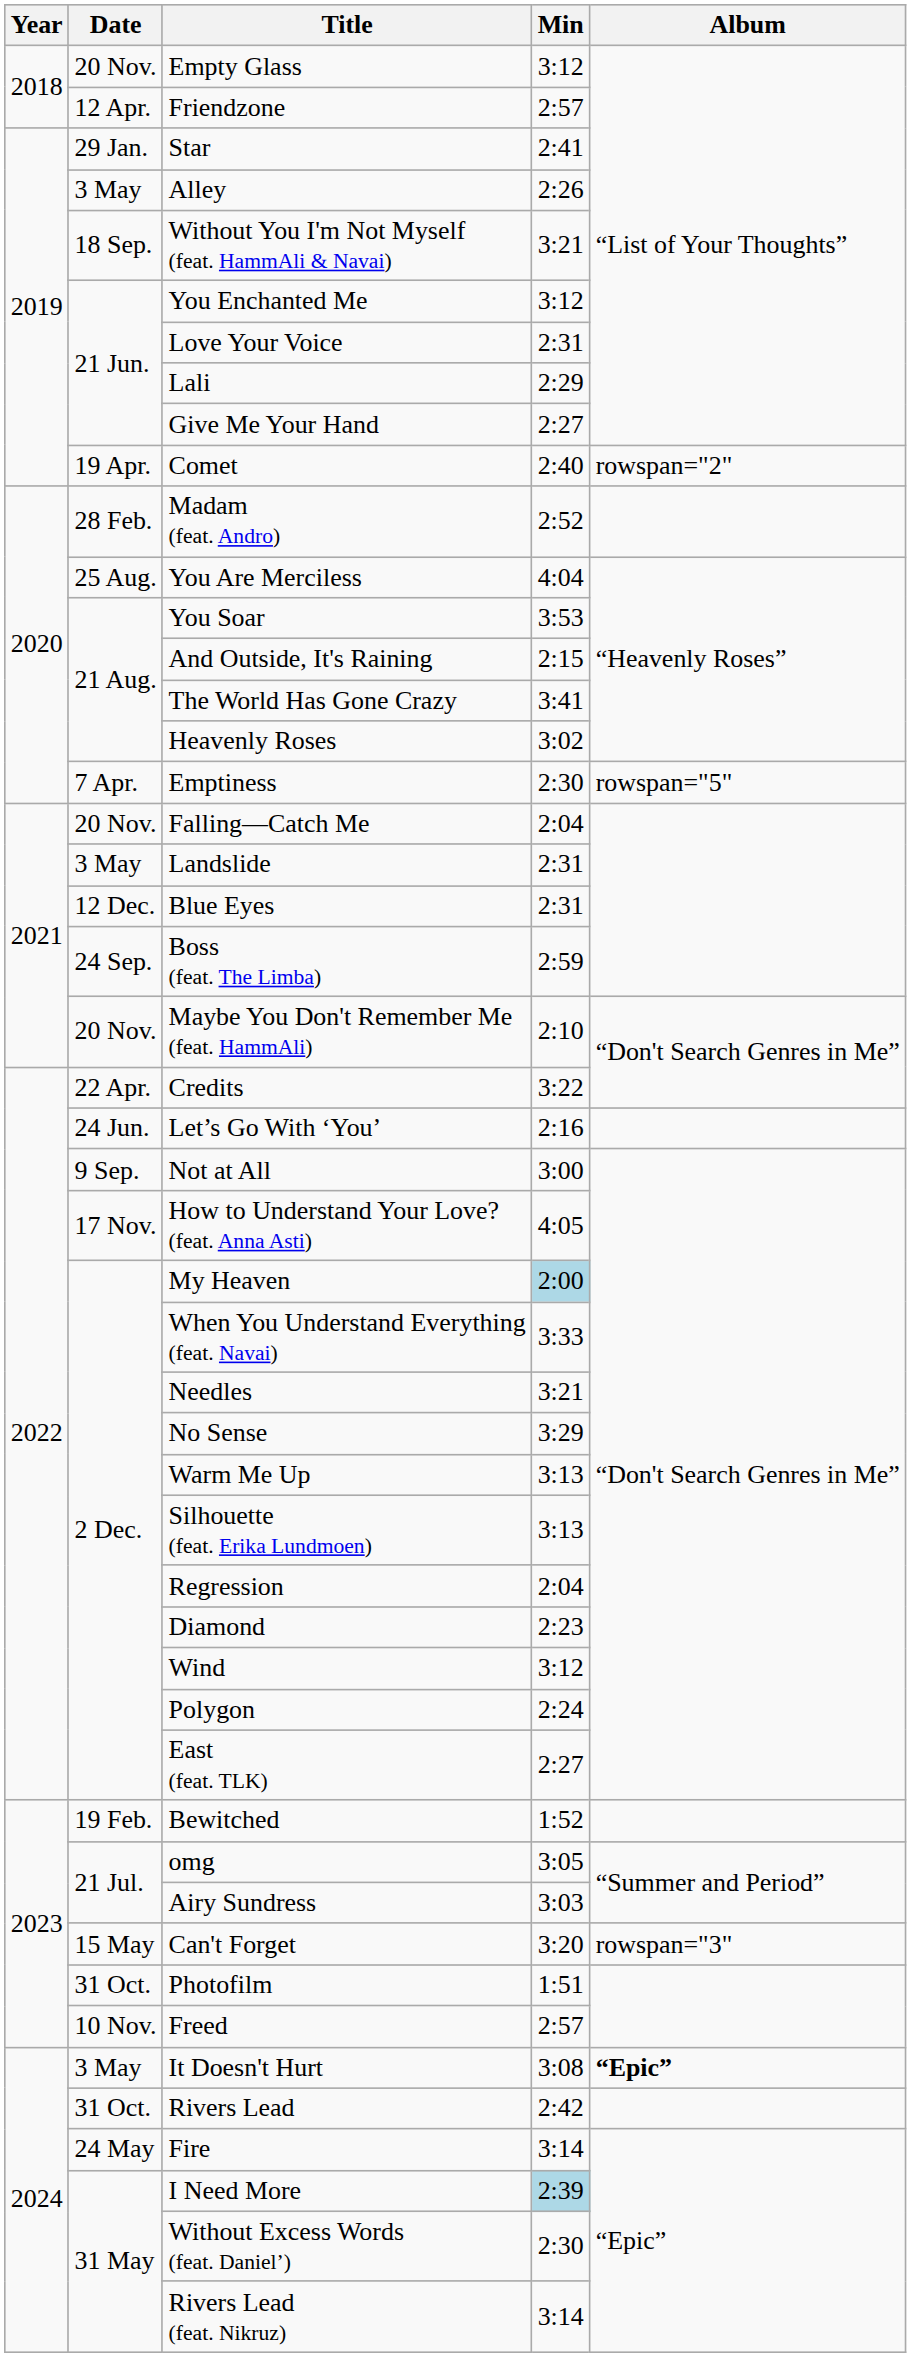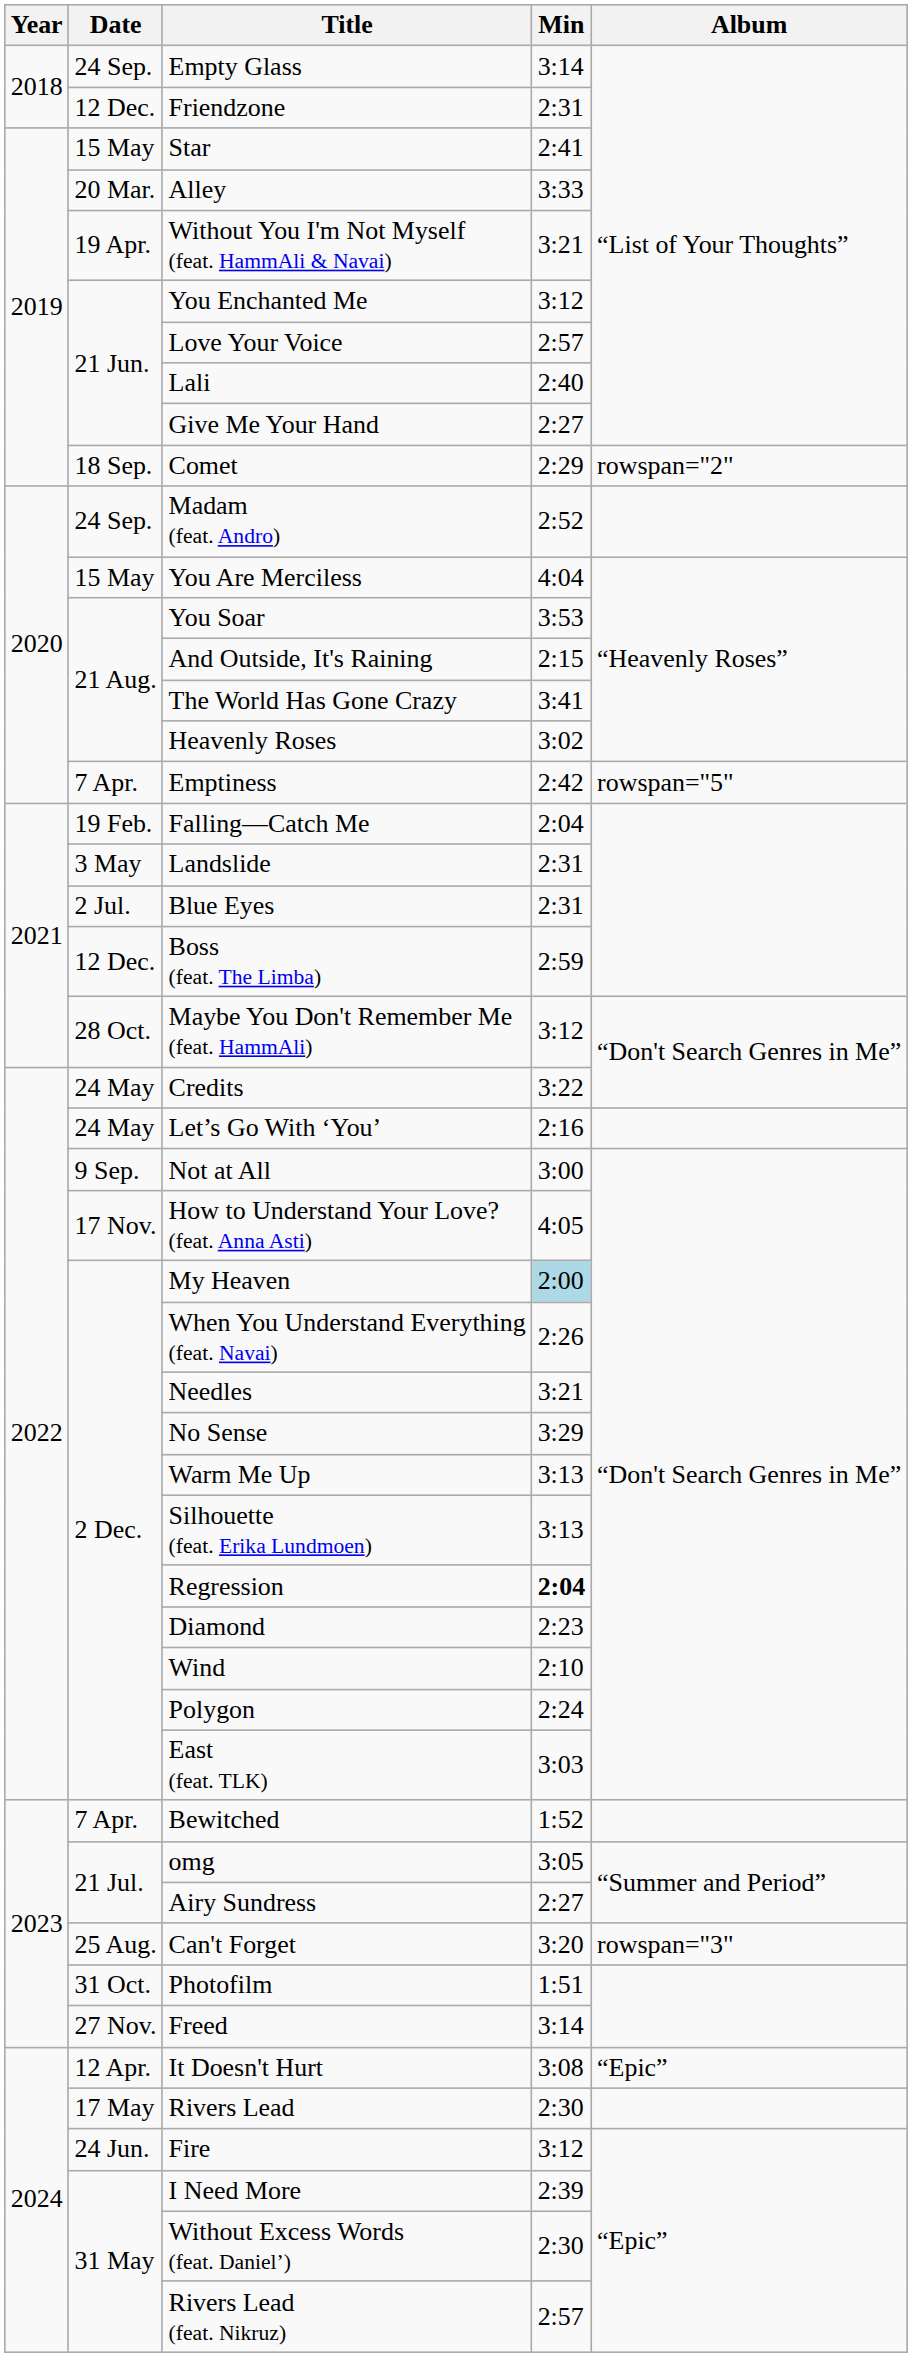(115, 66) 20 Nov. -> (113, 66) 24 Sep.
(561, 66) 3:12 -> (561, 66) 3:14
(113, 107) 12 Apr. -> (115, 107) 12 Dec.
(561, 107) 2:57 -> (561, 107) 2:31
(111, 148) 29 Jan. -> (115, 148) 15 May
(108, 189) 3 May -> (115, 189) 20 Mar.
(561, 189) 2:26 -> (561, 189) 3:33
(113, 245) 18 Sep. -> (113, 245) 19 Apr.
(561, 341) 2:31 -> (561, 341) 2:57
(561, 383) 2:29 -> (561, 383) 2:40
(113, 465) 19 Apr. -> (113, 465) 18 Sep.
(561, 465) 2:40 -> (561, 465) 2:29
(113, 520) 28 Feb. -> (113, 520) 24 Sep.
(116, 576) 25 Aug. -> (115, 576) 15 May
(561, 782) 2:30 -> (561, 782) 2:42
(115, 823) 20 Nov. -> (113, 823) 19 Feb.
(115, 905) 12 Dec. -> (103, 905) 2 Jul.
(113, 961) 24 Sep. -> (115, 961) 12 Dec.
(115, 1031) 20 Nov. -> (113, 1031) 28 Oct.
(561, 1031) 2:10 -> (561, 1031) 3:12
(113, 1087) 22 Apr. -> (115, 1087) 24 May
(112, 1128) 24 Jun. -> (115, 1128) 24 May
(561, 1336) 3:33 -> (561, 1336) 2:26
(561, 1585) normal -> (561, 1585) bold
(561, 1667) 3:12 -> (561, 1667) 2:10
(561, 1764) 2:27 -> (561, 1764) 3:03
(113, 1820) 19 Feb. -> (106, 1820) 7 Apr.
(561, 1902) 3:03 -> (561, 1902) 2:27
(115, 1943) 15 May -> (116, 1943) 25 Aug.
(115, 2025) 10 Nov. -> (115, 2025) 27 Nov.
(561, 2025) 2:57 -> (561, 2025) 3:14
(108, 2067) 3 May -> (113, 2067) 12 Apr.
(634, 2067) bold -> (632, 2067) normal
(113, 2108) 31 Oct. -> (115, 2108) 17 May
(561, 2108) 2:42 -> (561, 2108) 2:30
(115, 2149) 24 May -> (112, 2149) 24 Jun.
(561, 2149) 3:14 -> (561, 2149) 3:12
(561, 2190) lightblue background -> (561, 2190) no background
(561, 2316) 3:14 -> (561, 2316) 2:57
